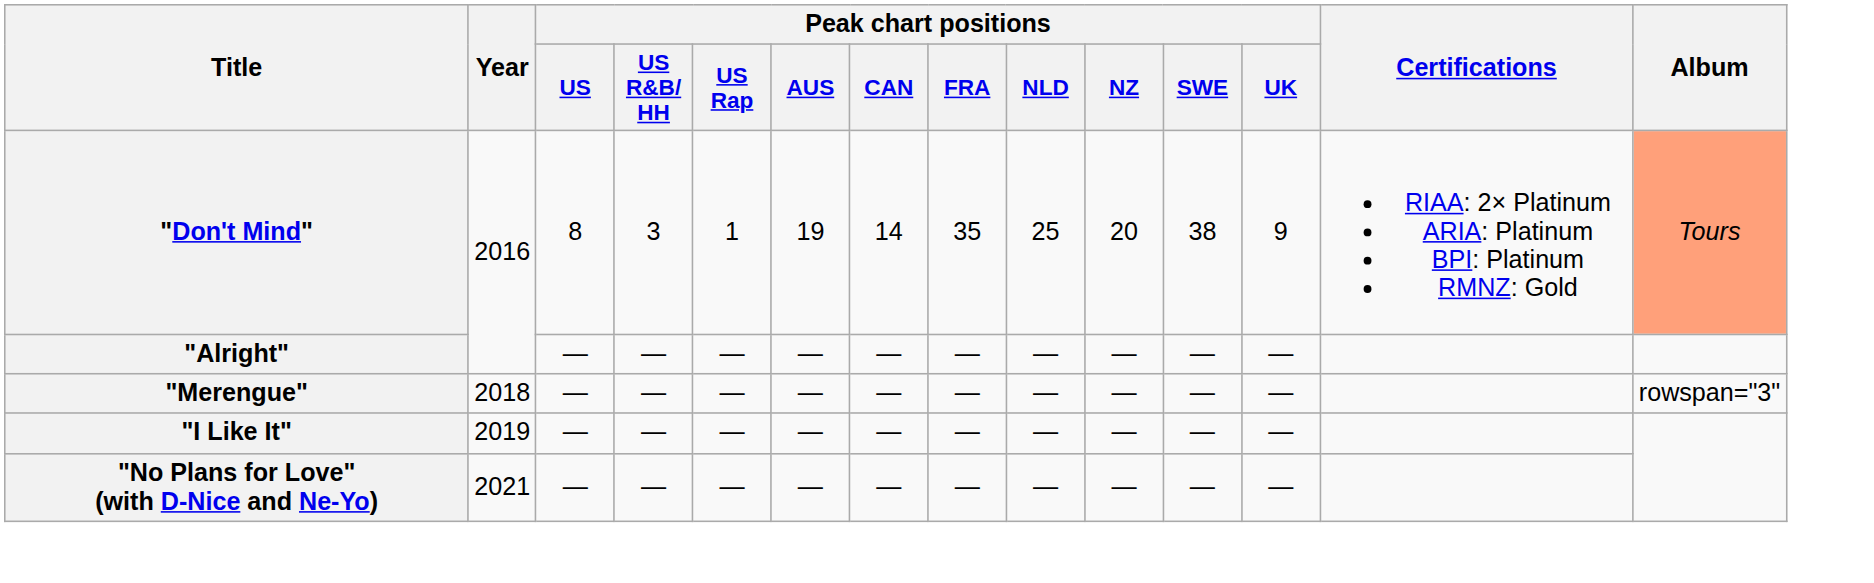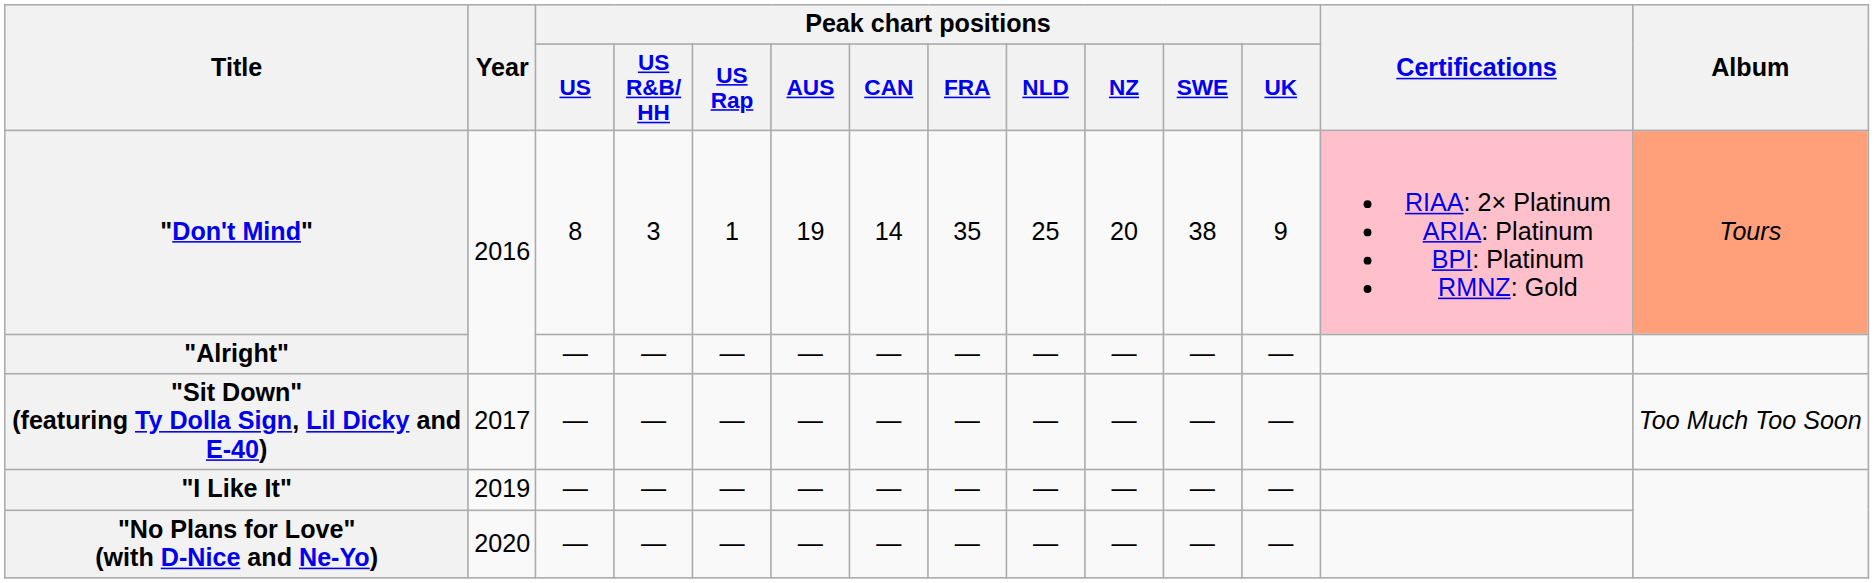(1477, 246) no background -> (1477, 246) pink background
+ row: (237, 421)
- row: (237, 393)
(502, 486) 2021 -> (502, 543) 2020
